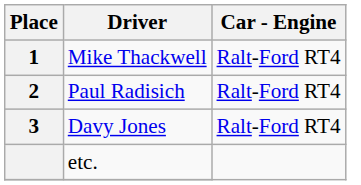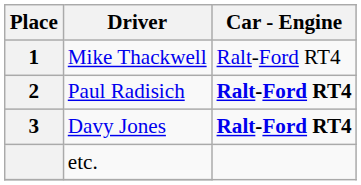(279, 92) normal -> (284, 92) bold
(279, 127) normal -> (284, 127) bold
